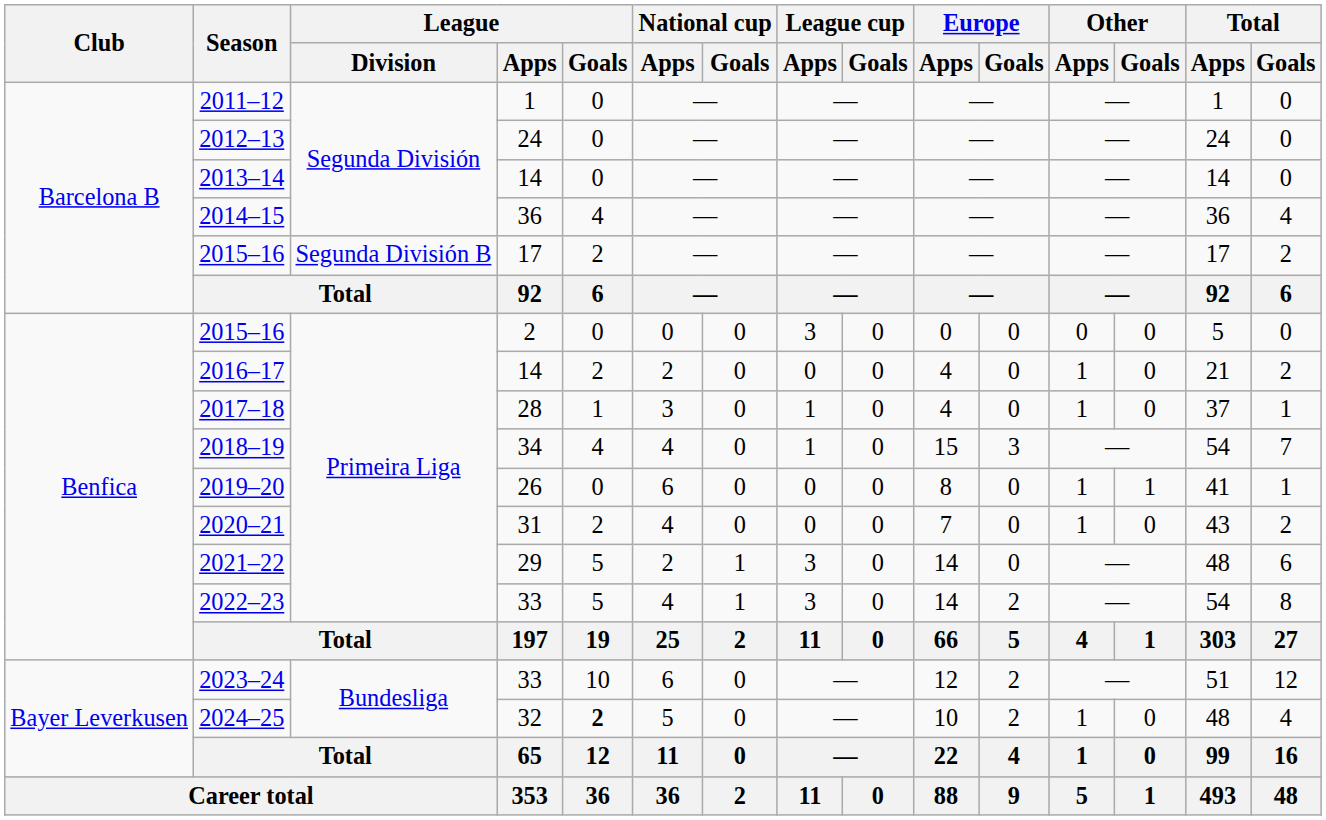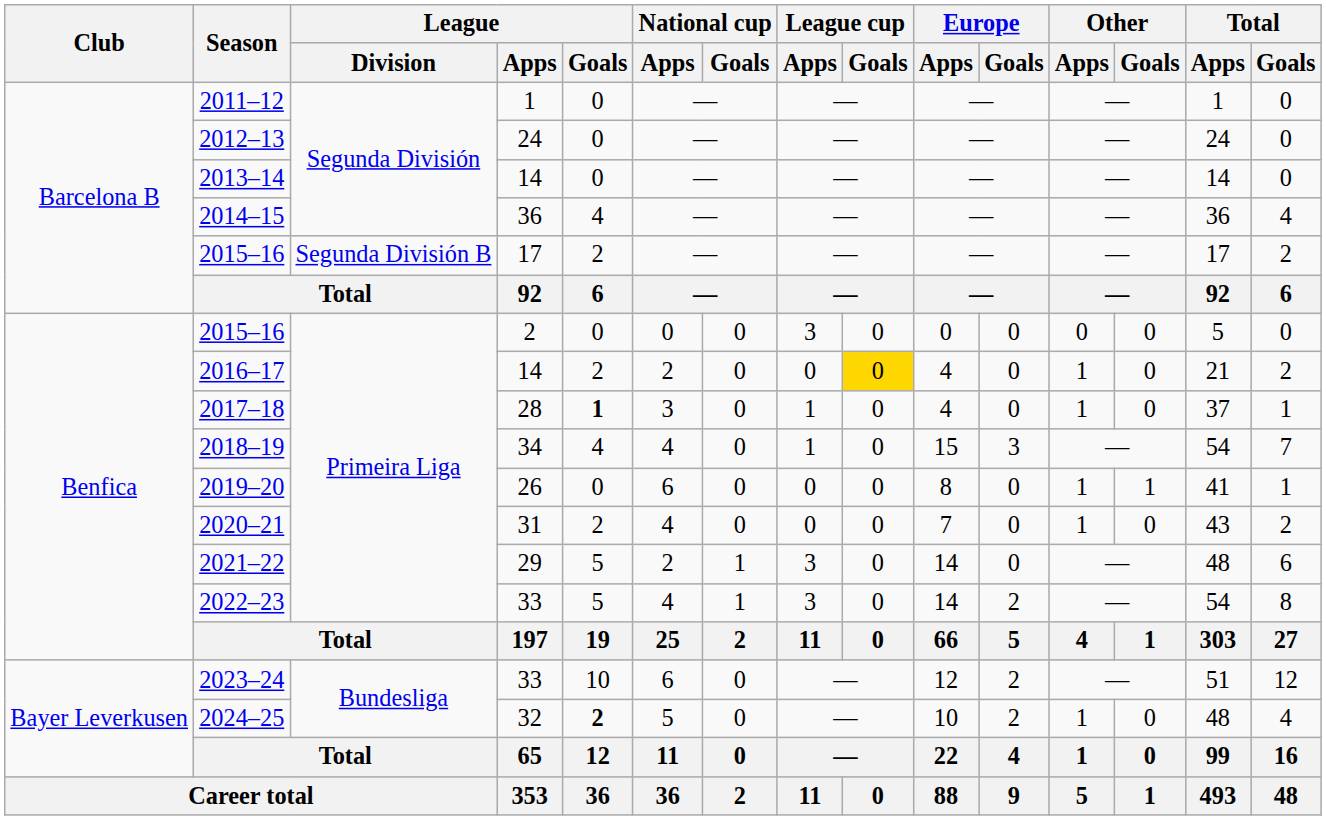(878, 370) no background -> (878, 370) gold background
(598, 409) normal -> (598, 409) bold
